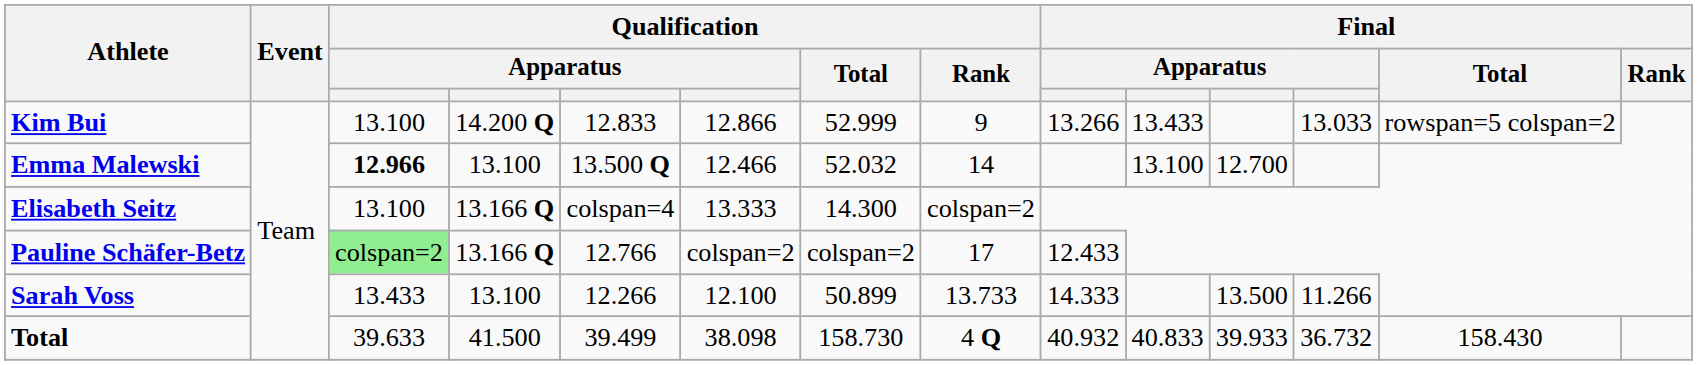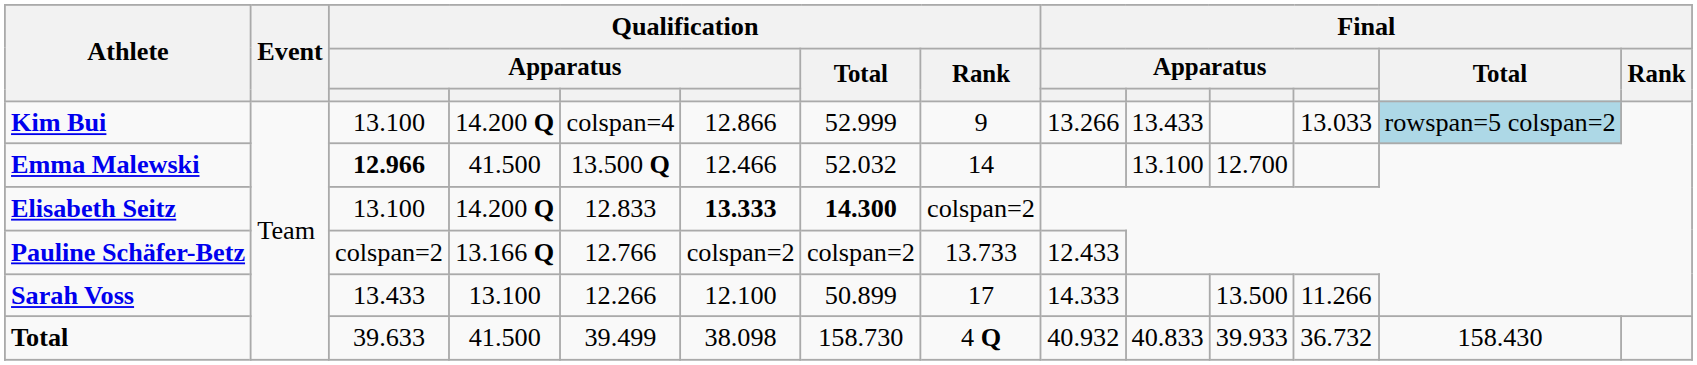(620, 122) 12.833 -> (620, 122) colspan=4
(1500, 122) no background -> (1500, 122) lightblue background
(505, 165) 13.100 -> (505, 165) 41.500
(505, 208) 13.166 Q -> (505, 208) 14.200 Q
(620, 208) colspan=4 -> (620, 208) 12.833
(741, 208) normal -> (741, 208) bold
(861, 208) normal -> (861, 208) bold
(389, 252) lightgreen background -> (389, 252) no background
(981, 252) 17 -> (981, 252) 13.733
(981, 295) 13.733 -> (981, 295) 17
